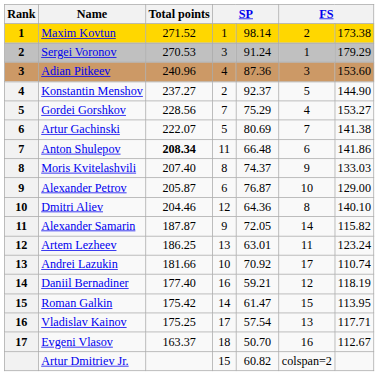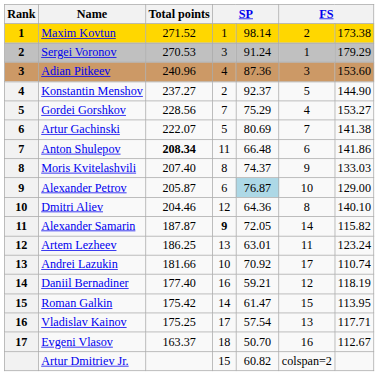(257, 187) no background -> (257, 187) lightblue background
(224, 226) normal -> (224, 226) bold
